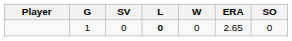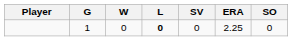columns swapped: (197, 12) <-> (124, 12)
(233, 28) 2.65 -> (233, 28) 2.25
